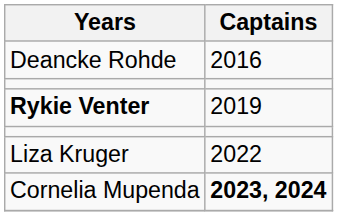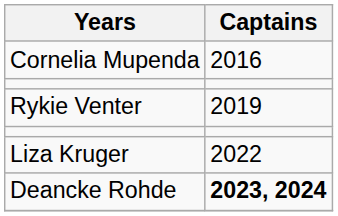(93, 59) Deancke Rohde -> (105, 59) Cornelia Mupenda
(80, 107) bold -> (76, 107) normal
(105, 191) Cornelia Mupenda -> (93, 191) Deancke Rohde
